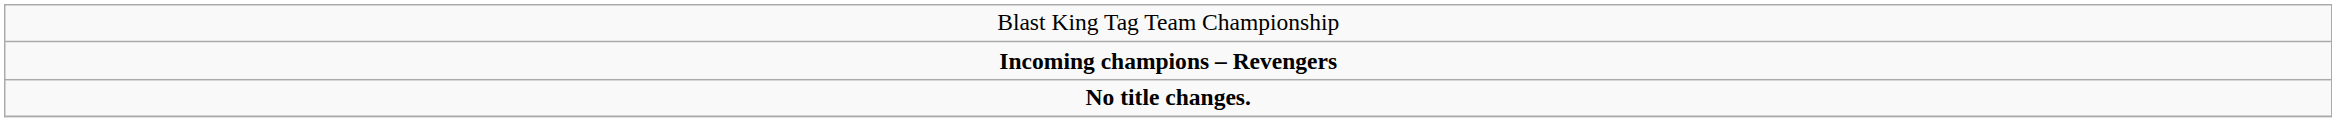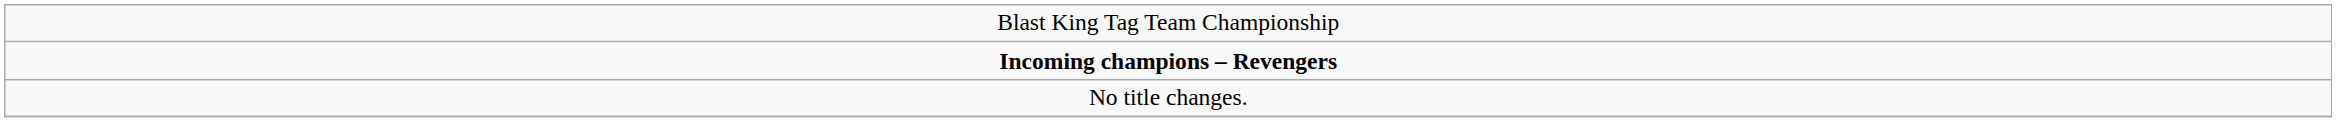(1168, 97) bold -> (1168, 97) normal
